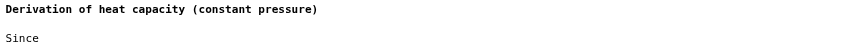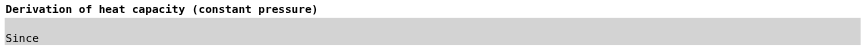(22, 38) no background -> (22, 38) lightgrey background
